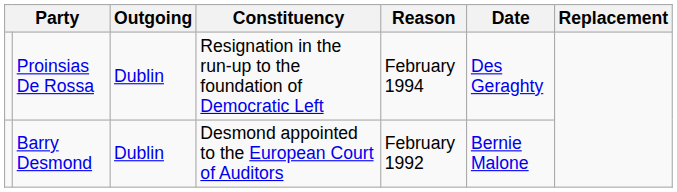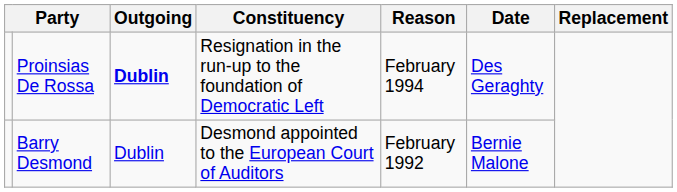(139, 76) normal -> (141, 76) bold
